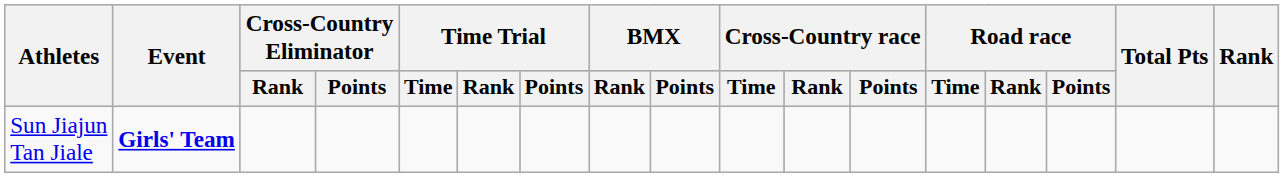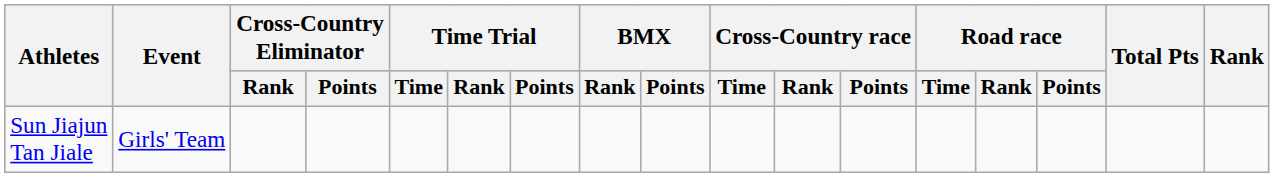(177, 139) bold -> (172, 139) normal
